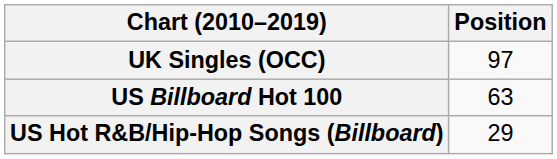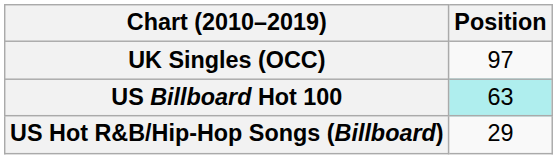(500, 97) no background -> (500, 97) paleturquoise background
